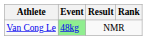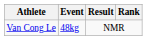(70, 28) lightgreen background -> (70, 28) no background
